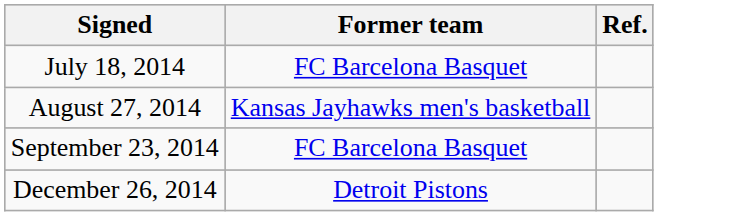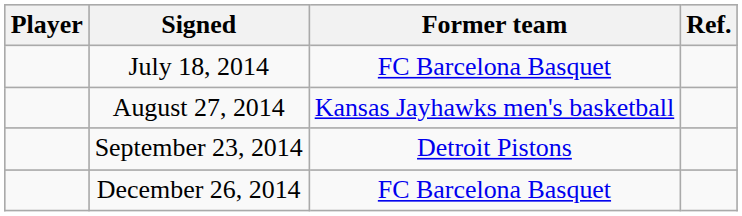+ column: (47, 25)
(411, 148) FC Barcelona Basquet -> (494, 148) Detroit Pistons
(411, 189) Detroit Pistons -> (494, 189) FC Barcelona Basquet
